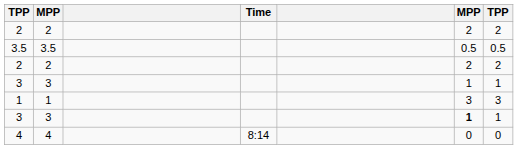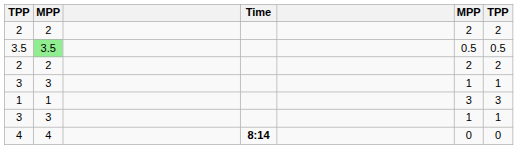(48, 48) no background -> (48, 48) lightgreen background
(469, 118) bold -> (469, 118) normal
(258, 135) normal -> (258, 135) bold
